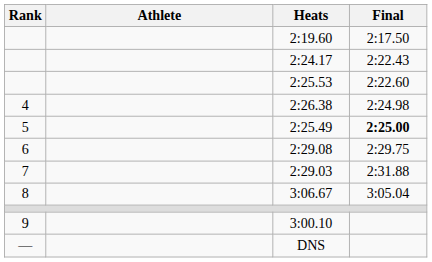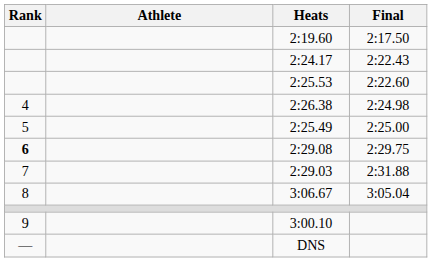(388, 127) bold -> (388, 127) normal
(25, 149) normal -> (25, 149) bold
